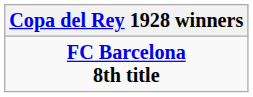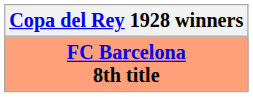(126, 63) no background -> (126, 63) lightsalmon background
